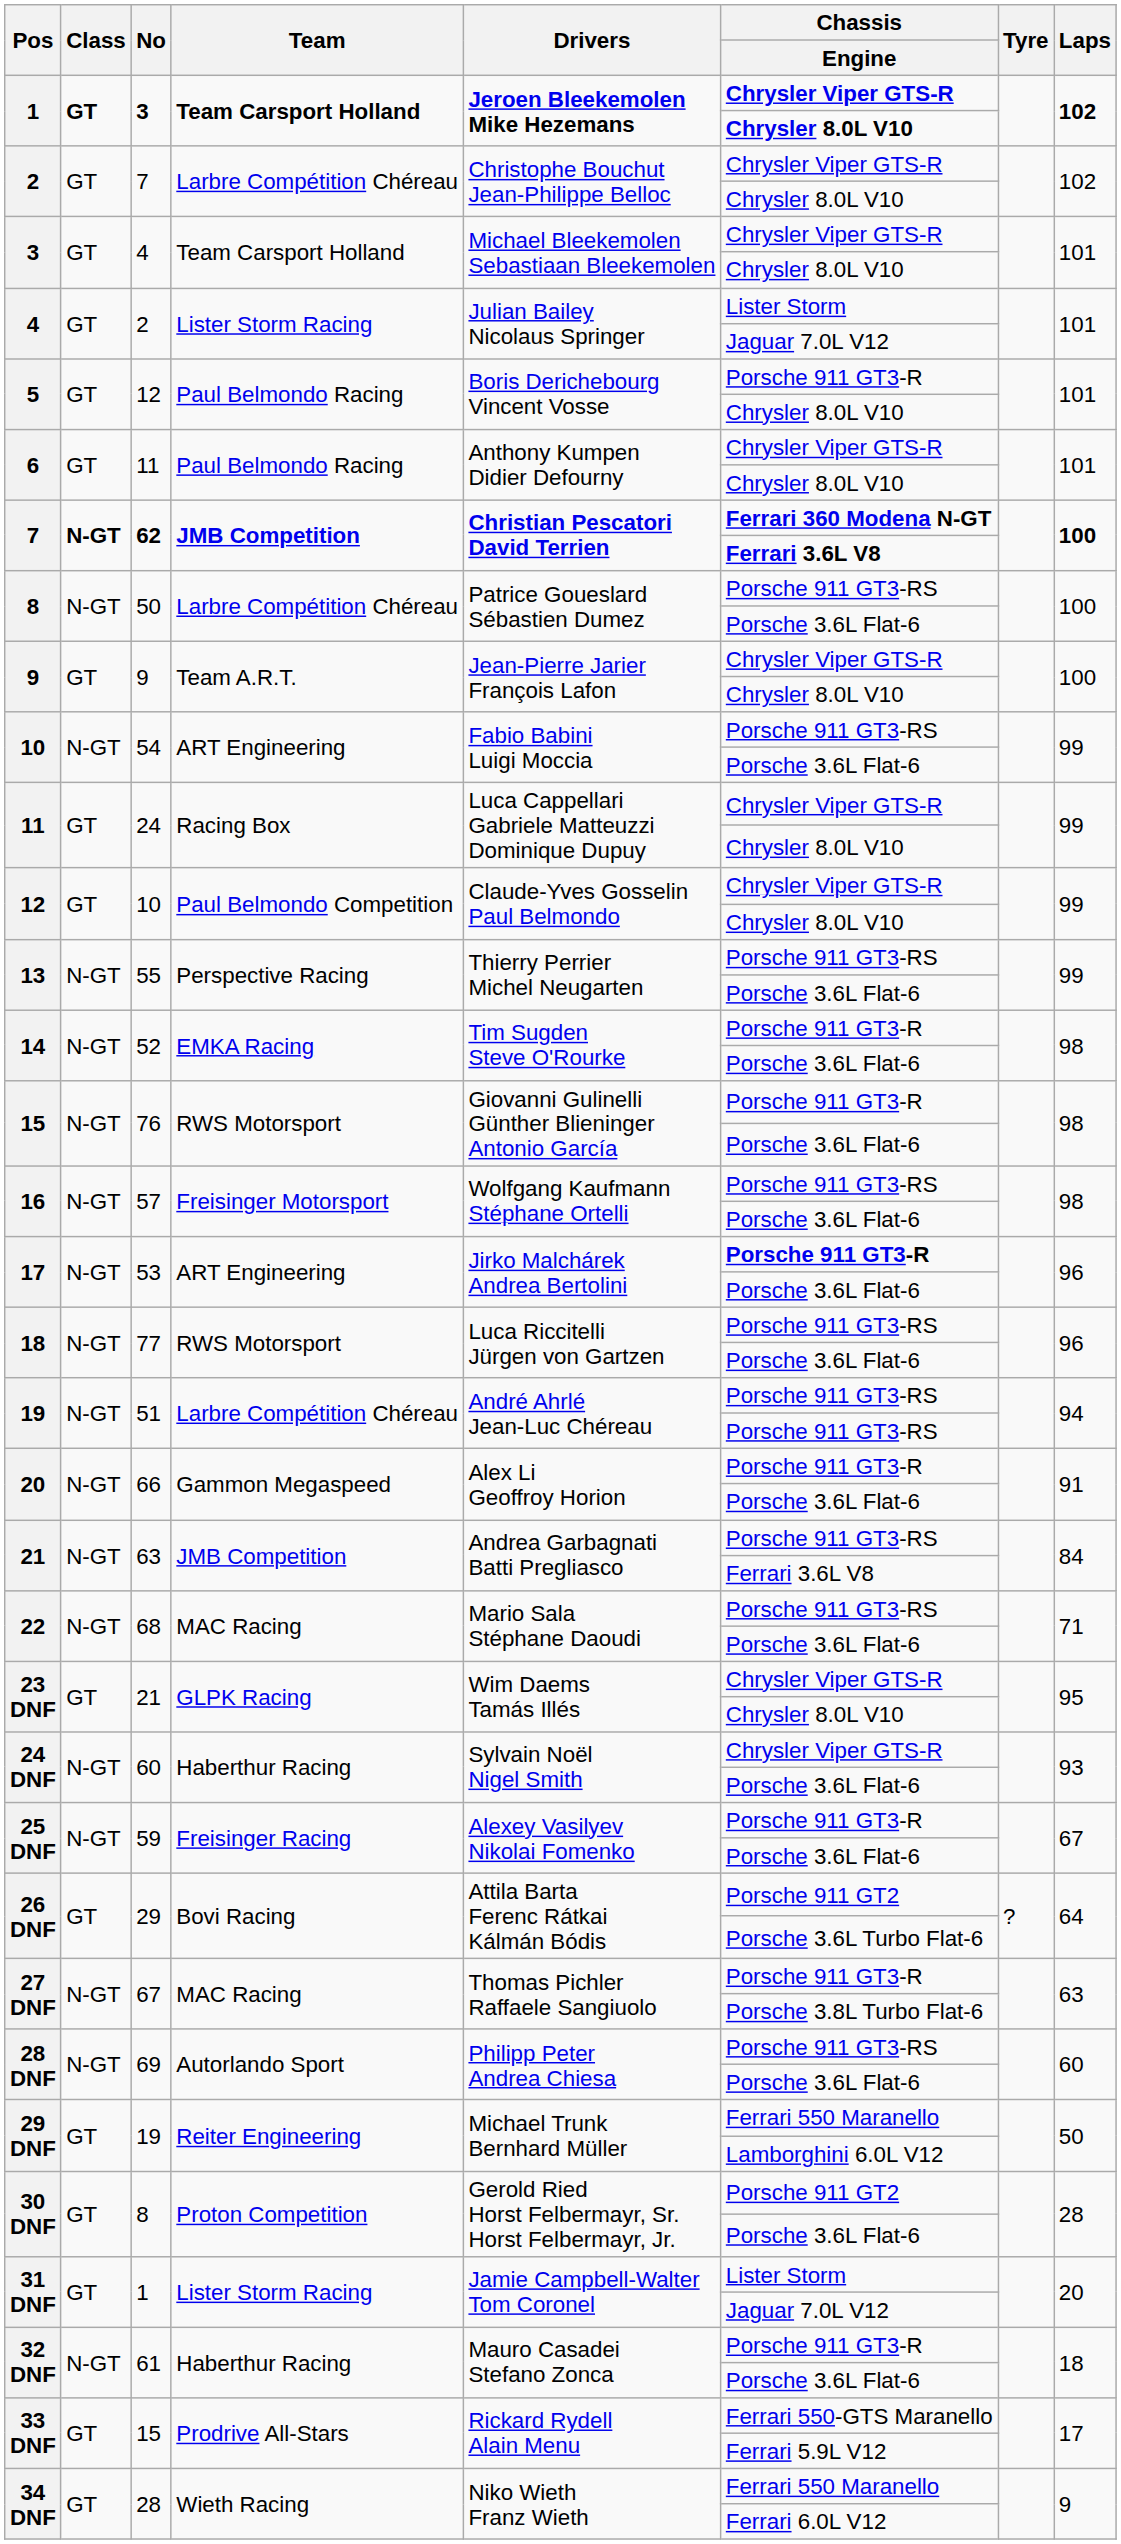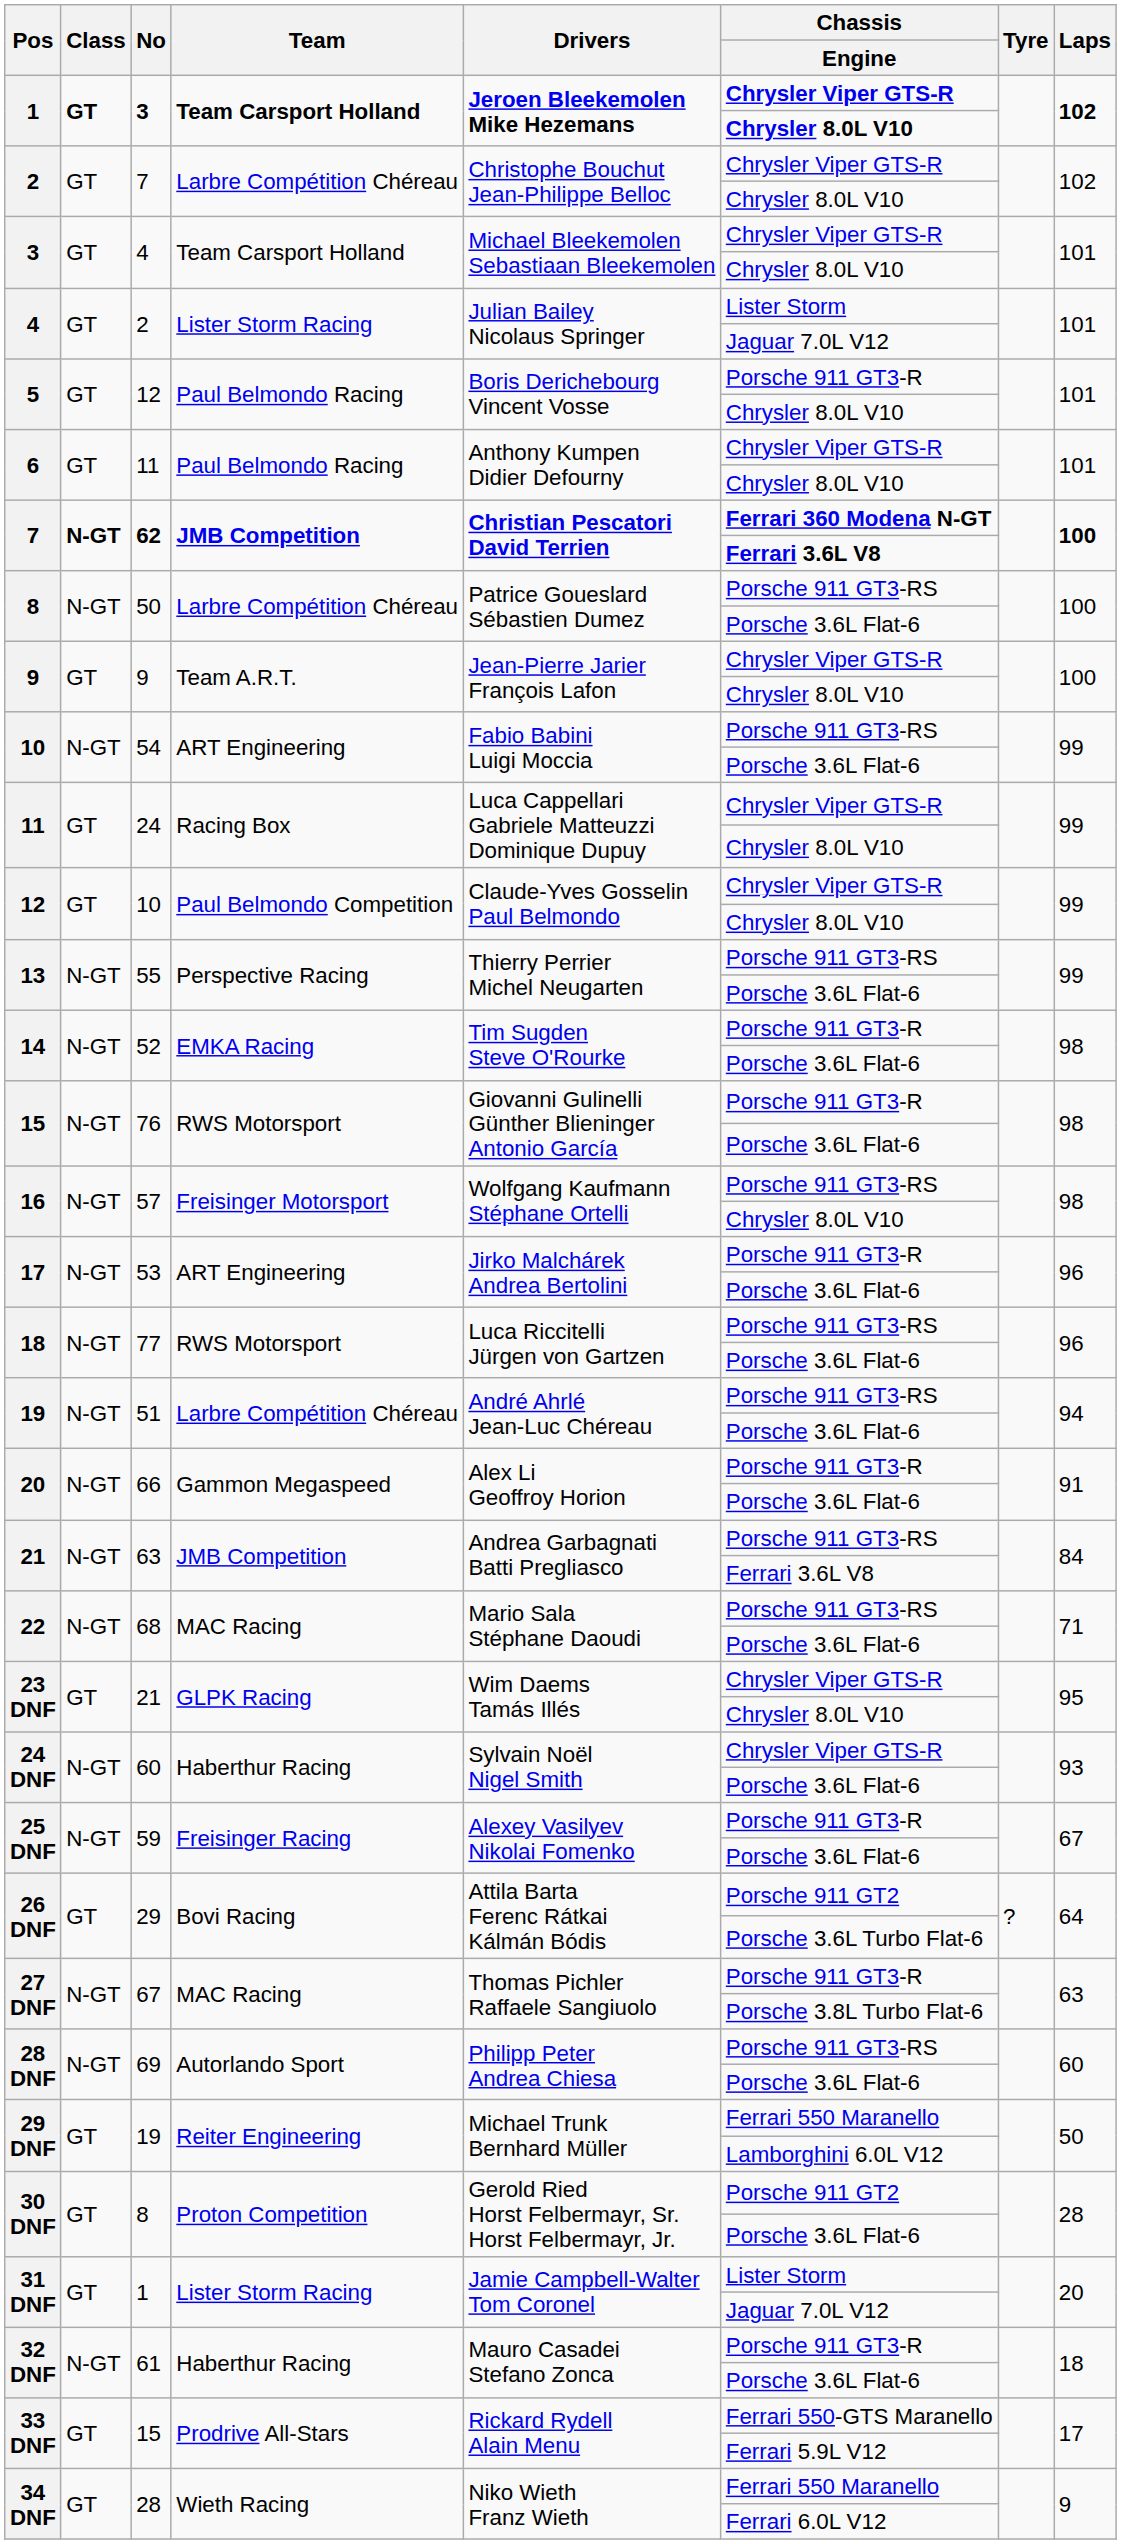(823, 1219) Porsche 3.6L Flat-6 -> (815, 1219) Chrysler 8.0L V10
(828, 1254) bold -> (824, 1254) normal
(832, 1431) Porsche 911 GT3-RS -> (823, 1431) Porsche 3.6L Flat-6
